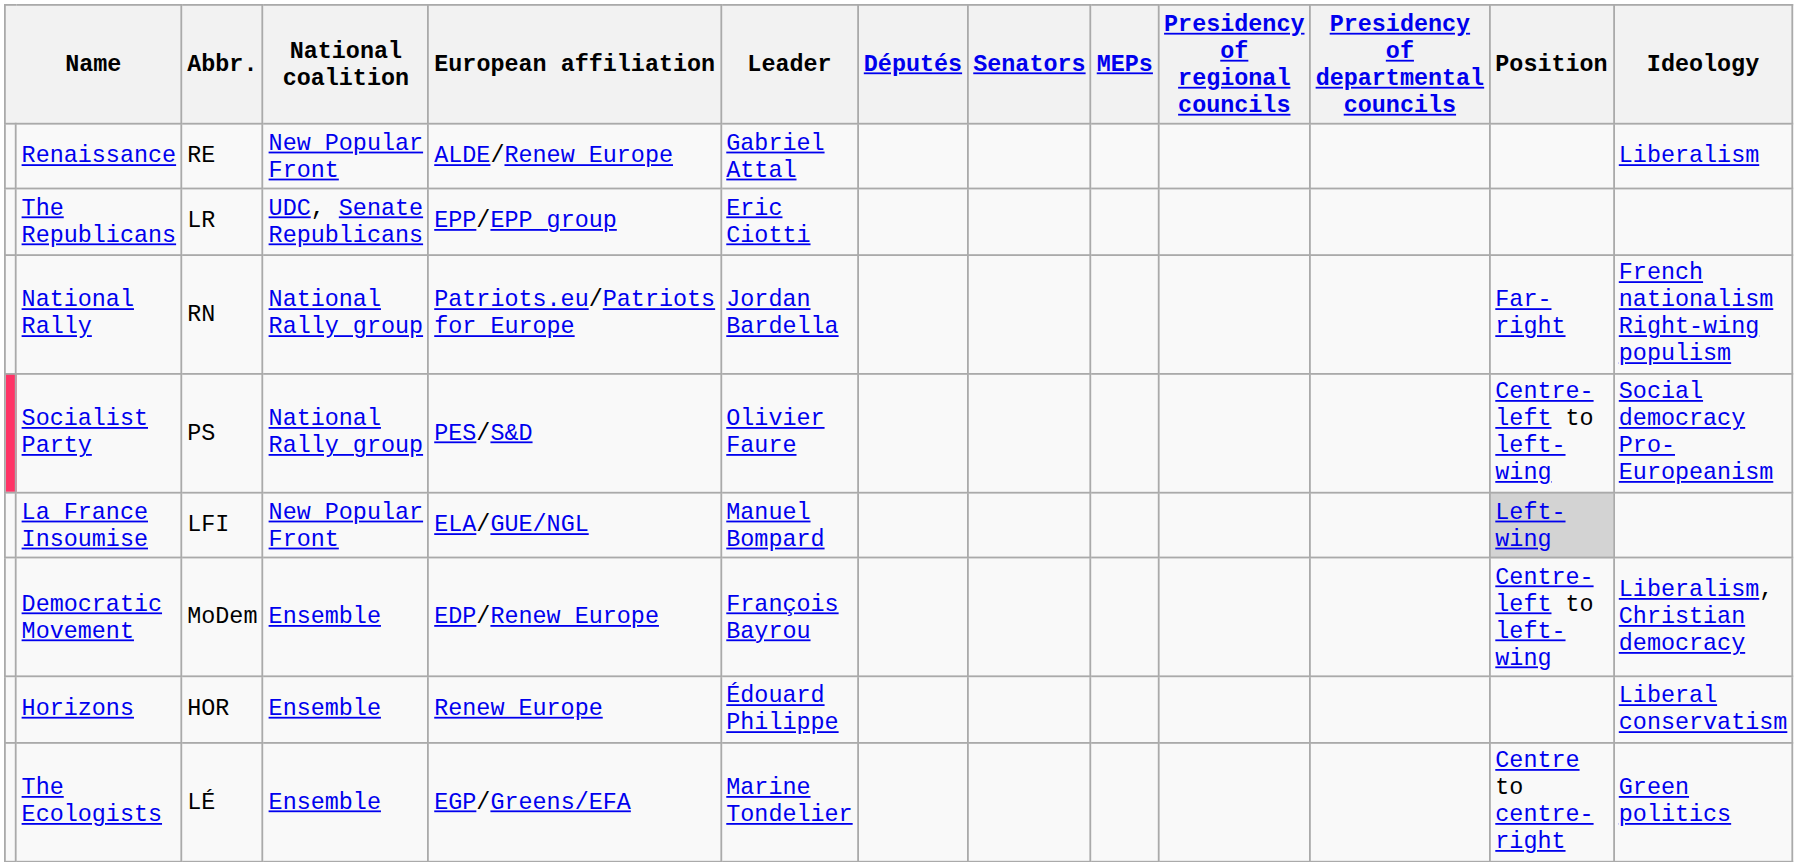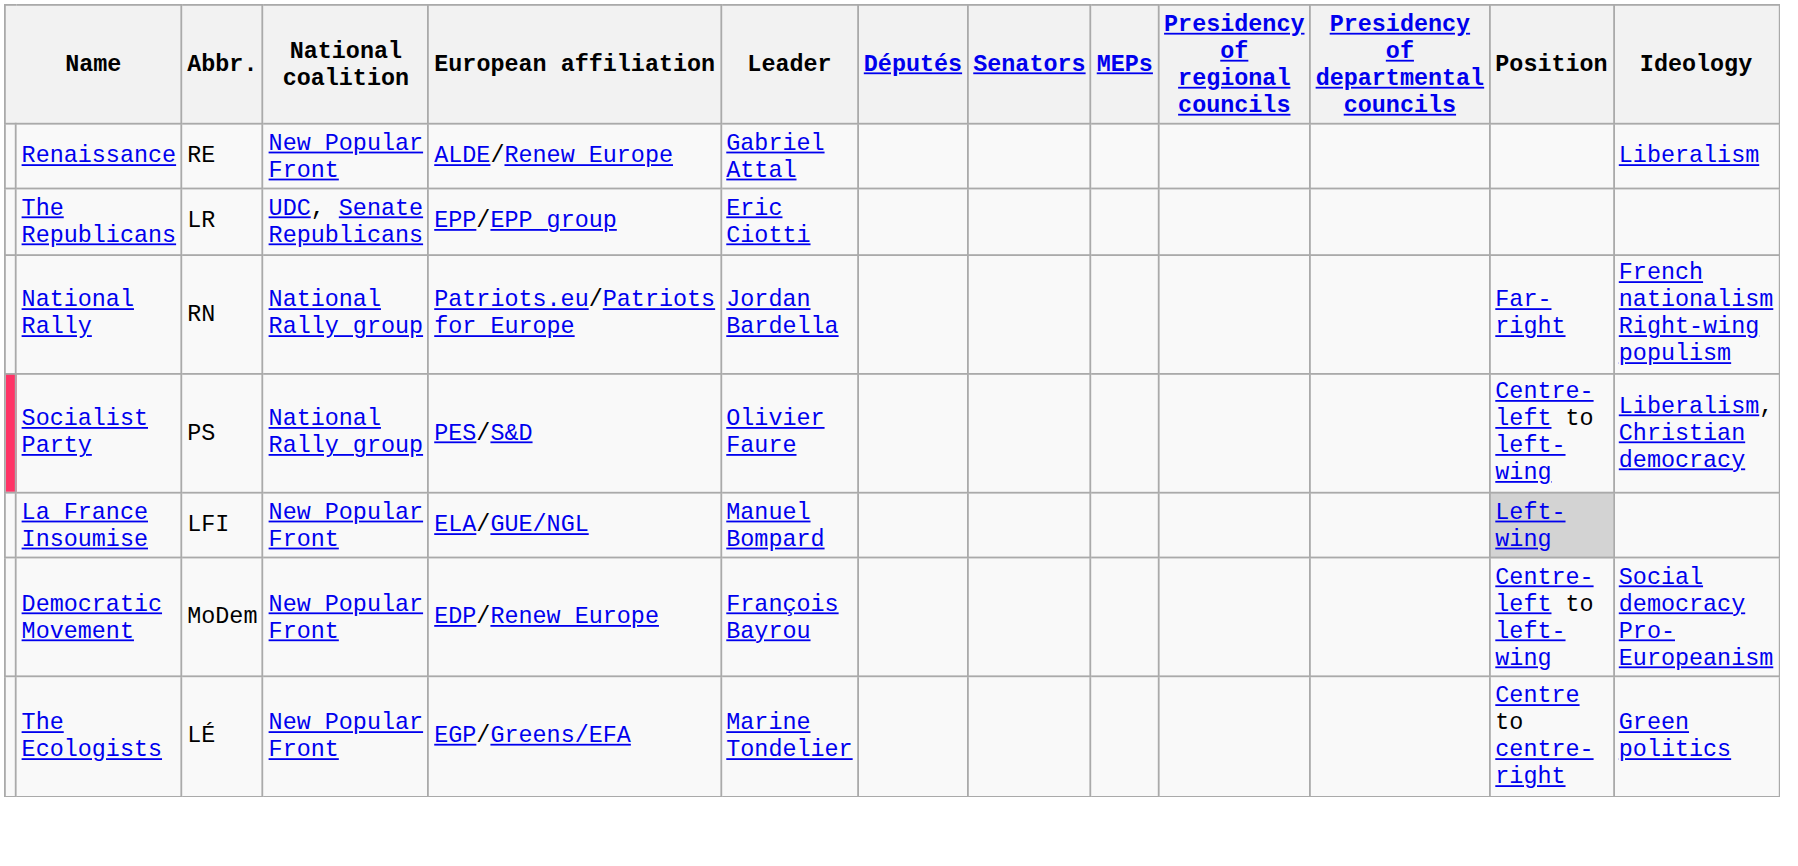(1696, 433) Social democracy Pro-Europeanism -> (1696, 433) Liberalism, Christian democracy
(325, 617) Ensemble -> (346, 617) New Popular Front
(1696, 617) Liberalism, Christian democracy -> (1696, 617) Social democracy Pro-Europeanism
- row: (78, 709)
(325, 802) Ensemble -> (346, 736) New Popular Front
